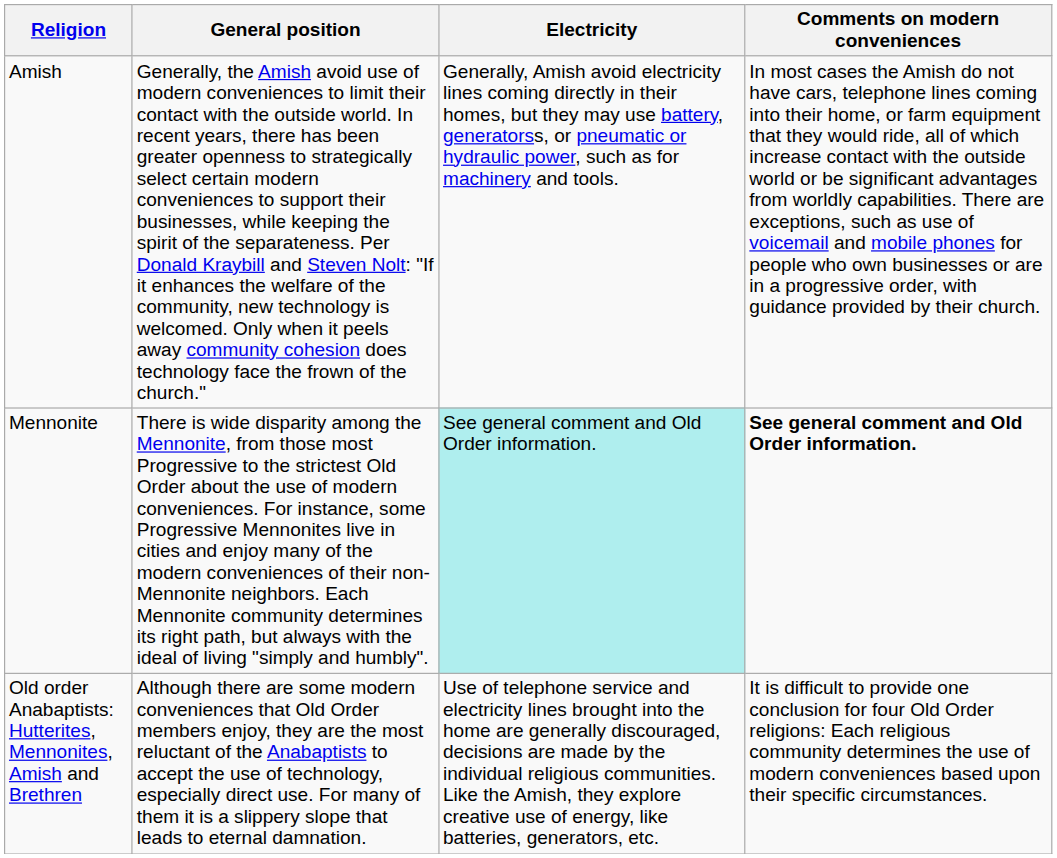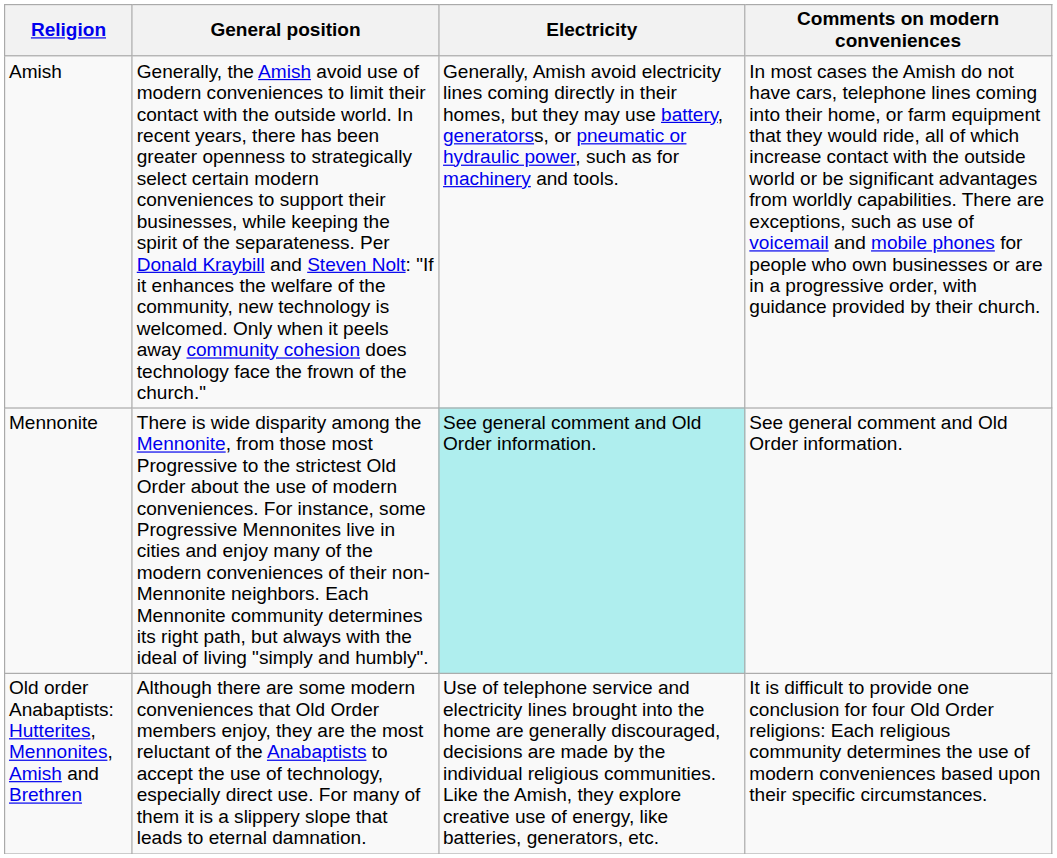(886, 433) bold -> (878, 433) normal
